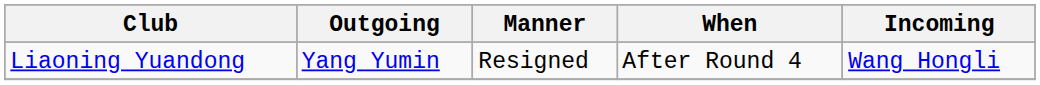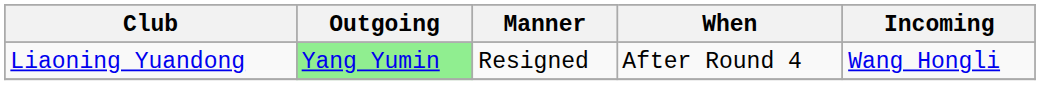(371, 61) no background -> (371, 61) lightgreen background
